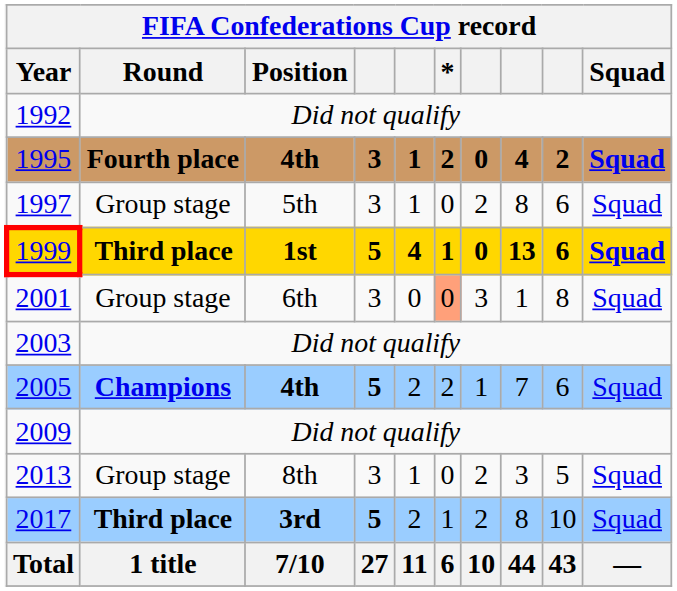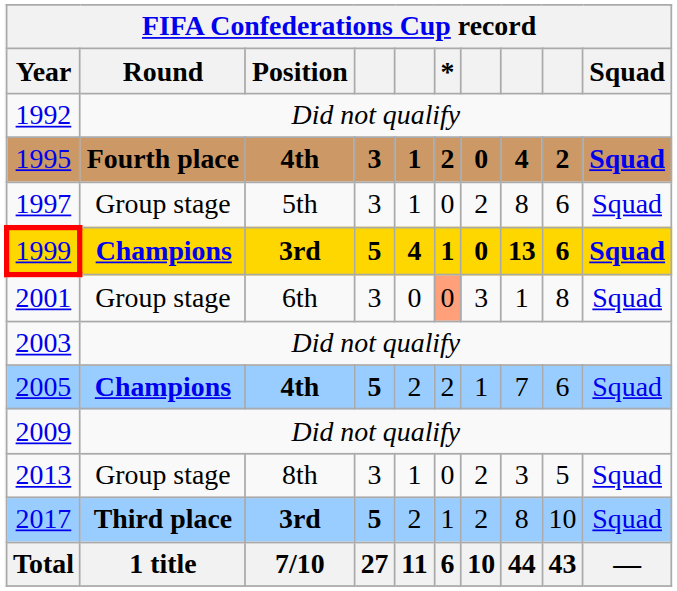(164, 250) Third place -> (164, 250) Champions
(300, 250) 1st -> (300, 250) 3rd
